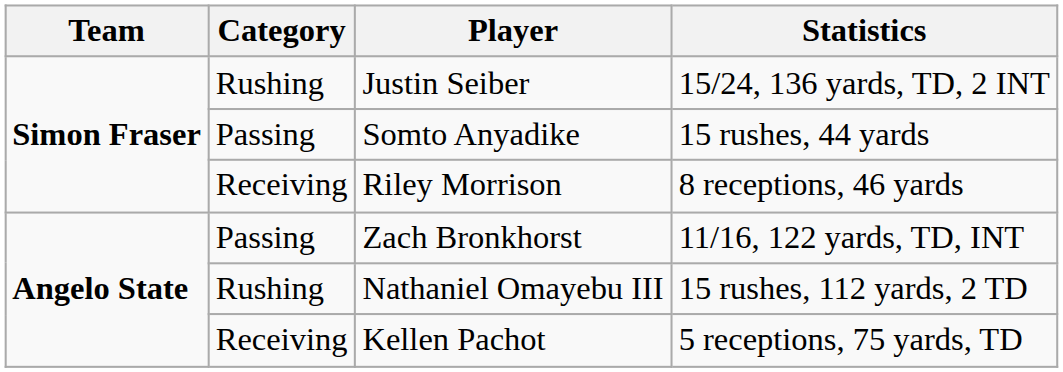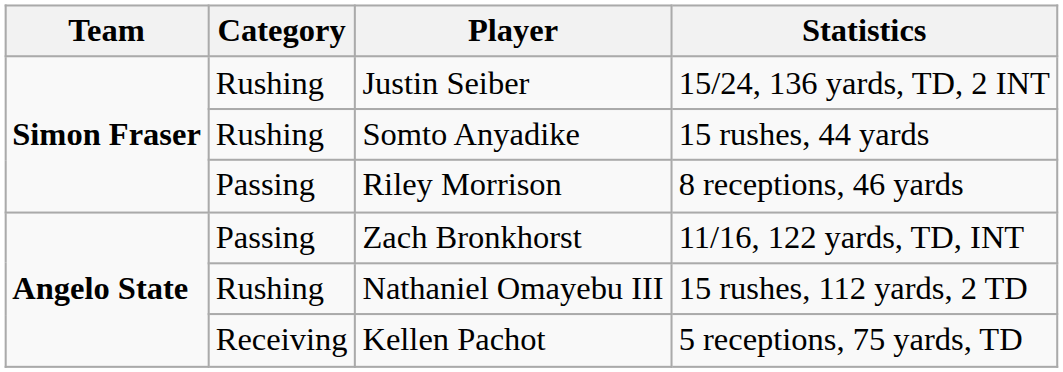(265, 133) Passing -> (270, 133) Rushing
(282, 185) Receiving -> (265, 185) Passing
